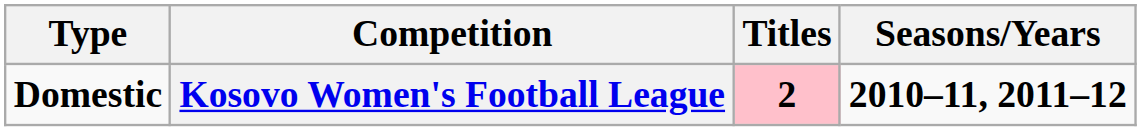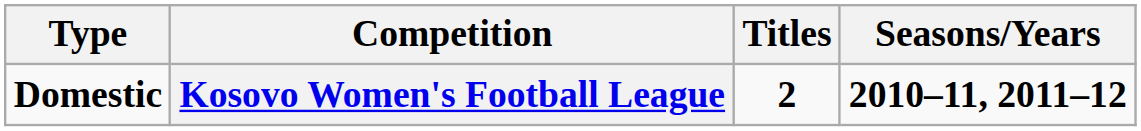(787, 93) pink background -> (787, 93) no background
